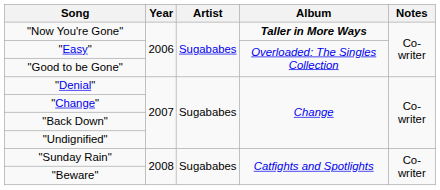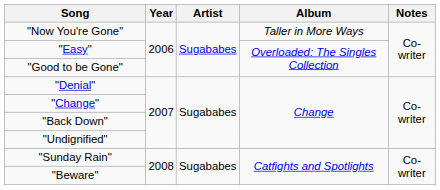(314, 31) bold -> (314, 31) normal
